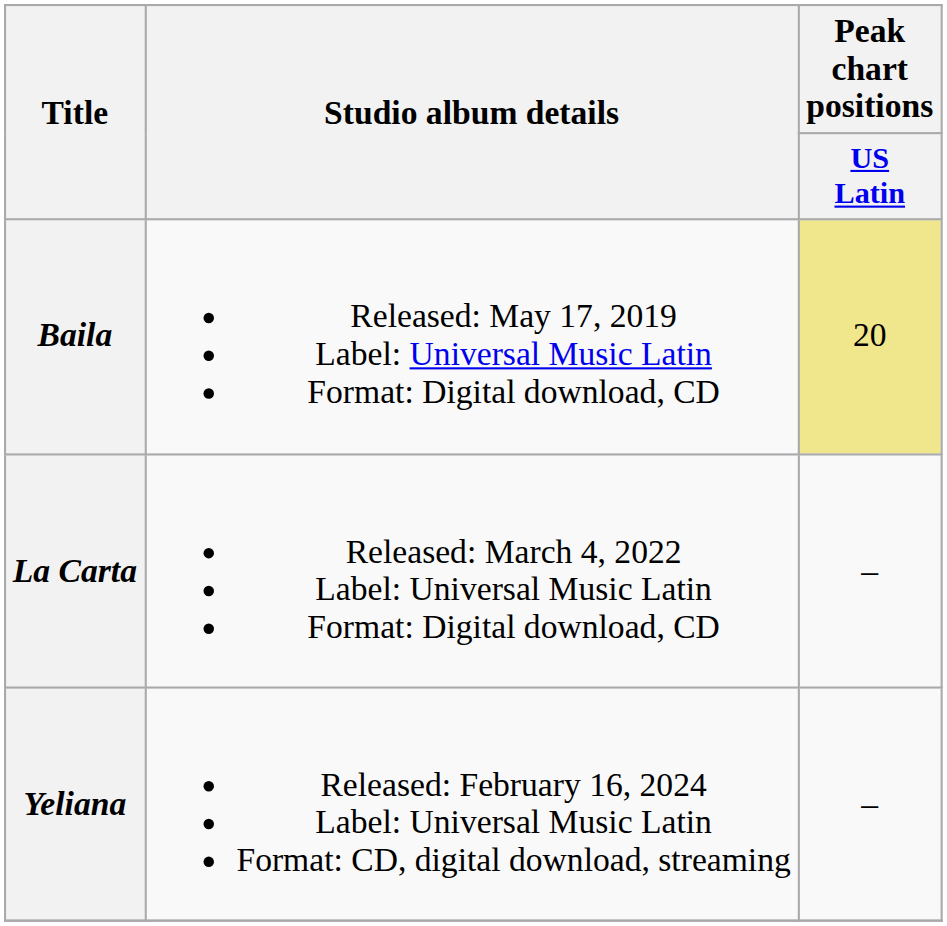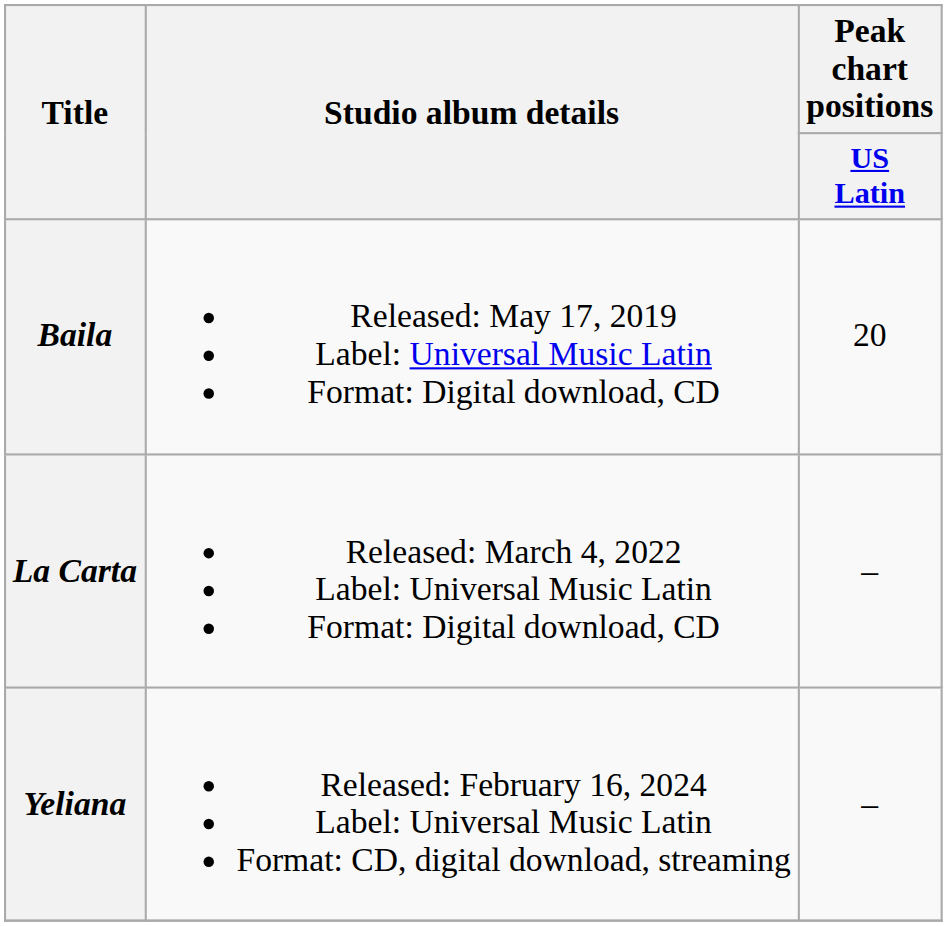(870, 335) khaki background -> (870, 335) no background
